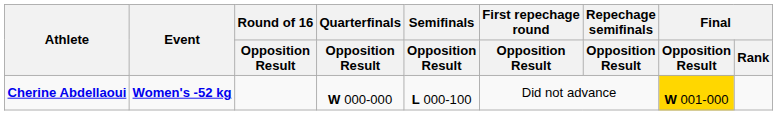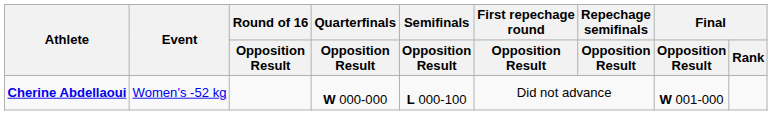(182, 93) bold -> (180, 93) normal
(697, 100) gold background -> (692, 100) no background
